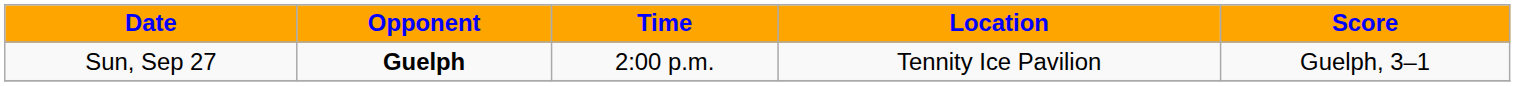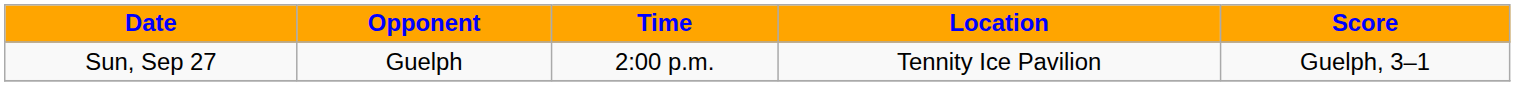(424, 61) bold -> (424, 61) normal
